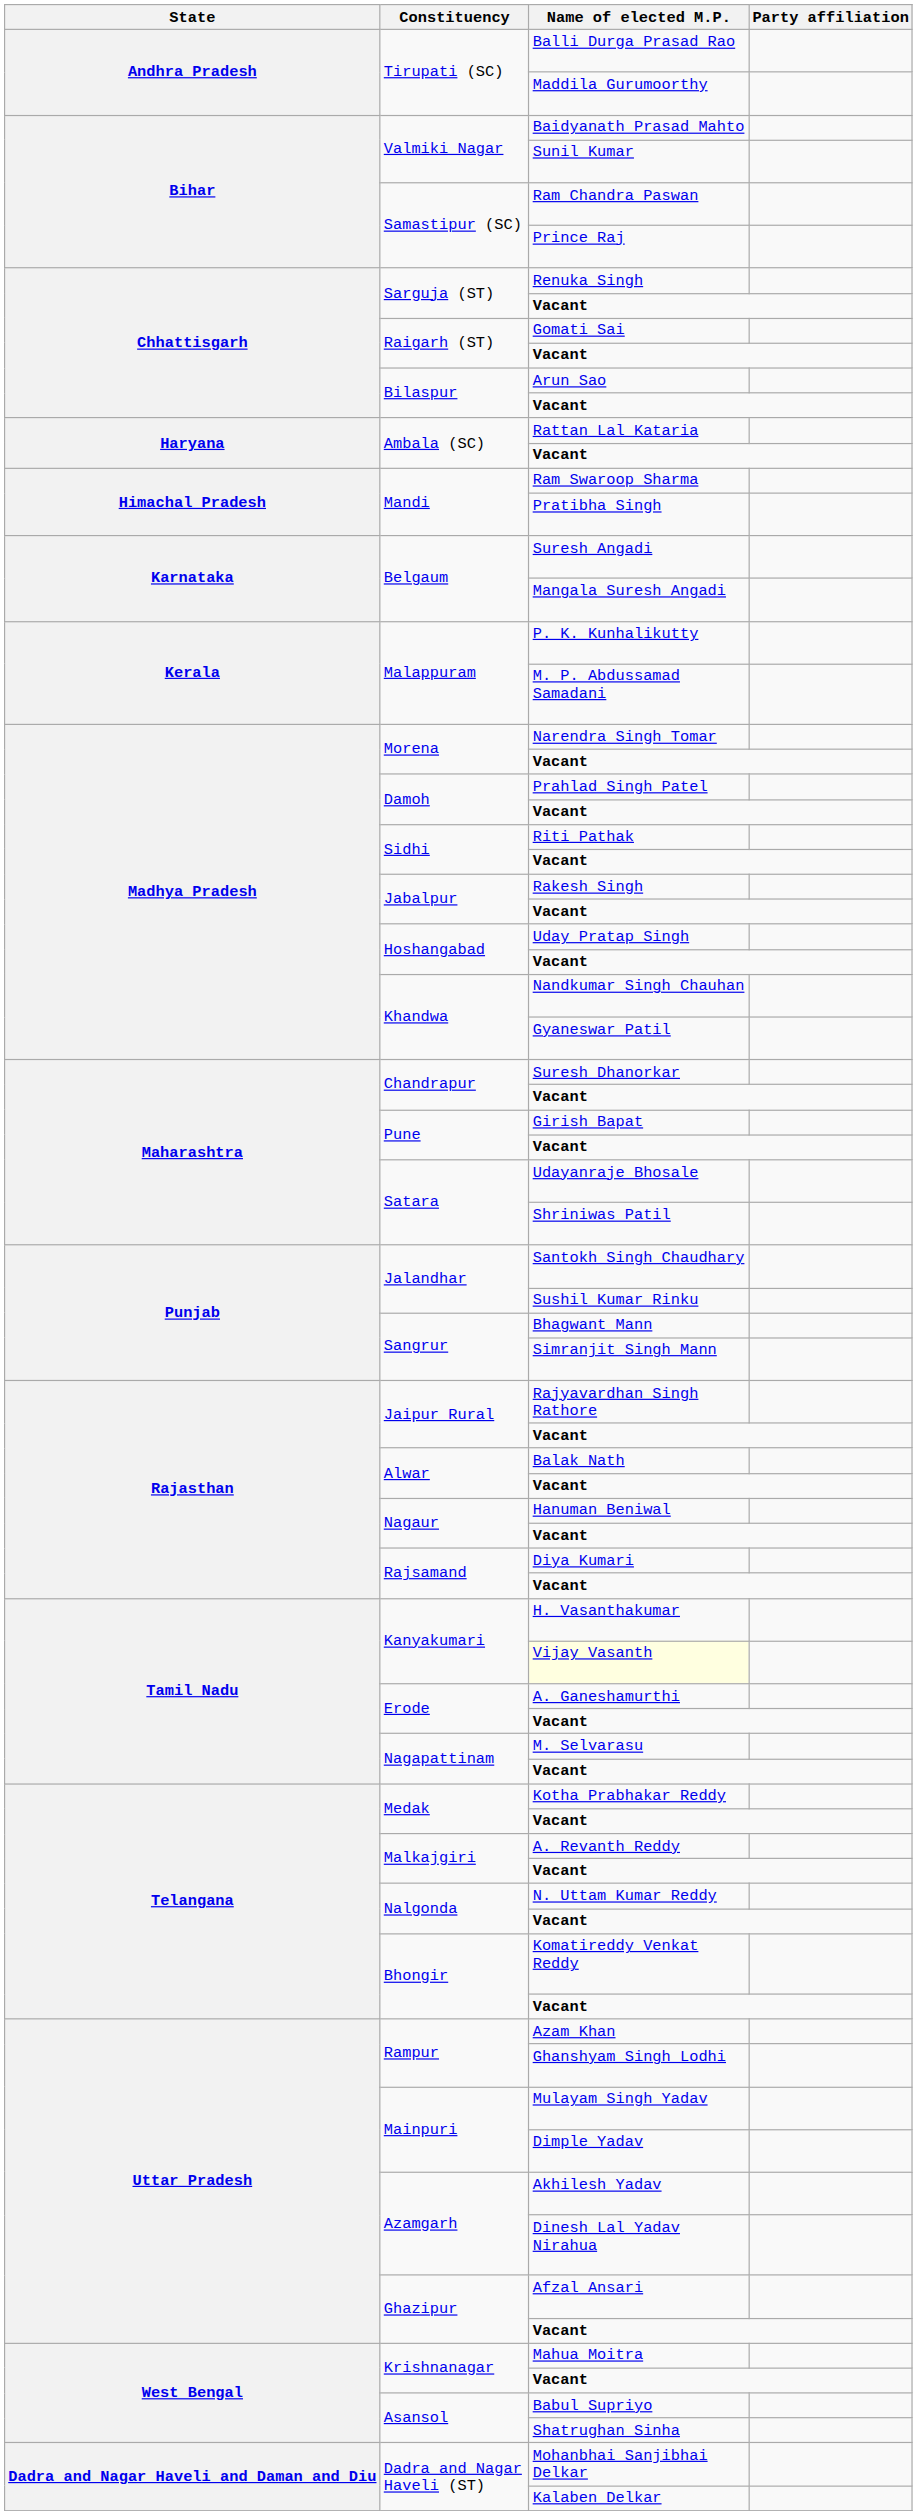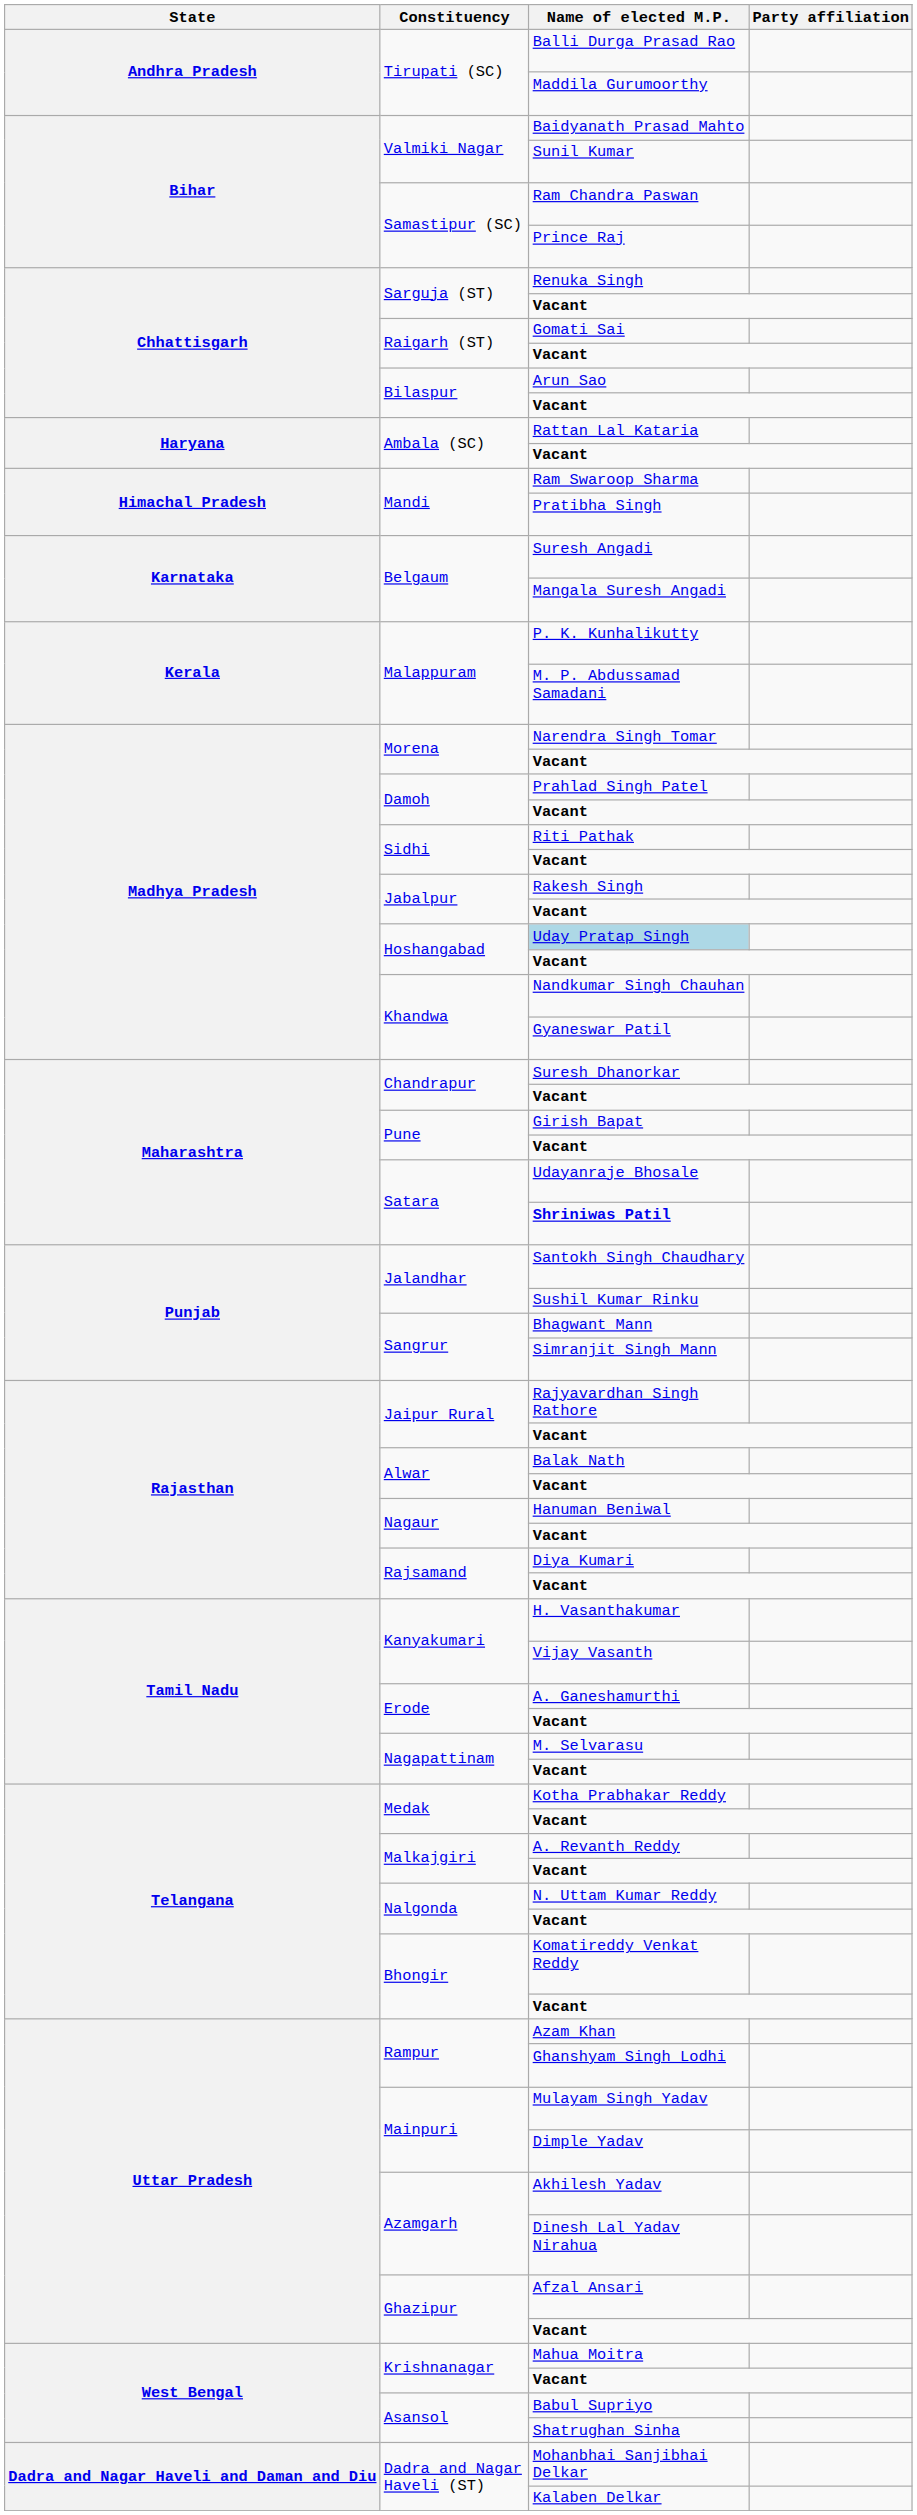(611, 937) no background -> (611, 937) lightblue background
(602, 1215) normal -> (602, 1215) bold
(593, 1653) lightyellow background -> (593, 1653) no background
